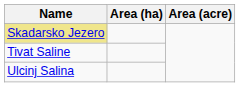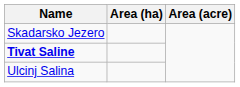(56, 33) khaki background -> (56, 33) no background
(39, 52) normal -> (41, 52) bold
